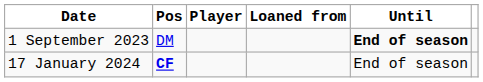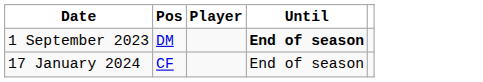- column: (298, 17)
(165, 64) bold -> (165, 64) normal
